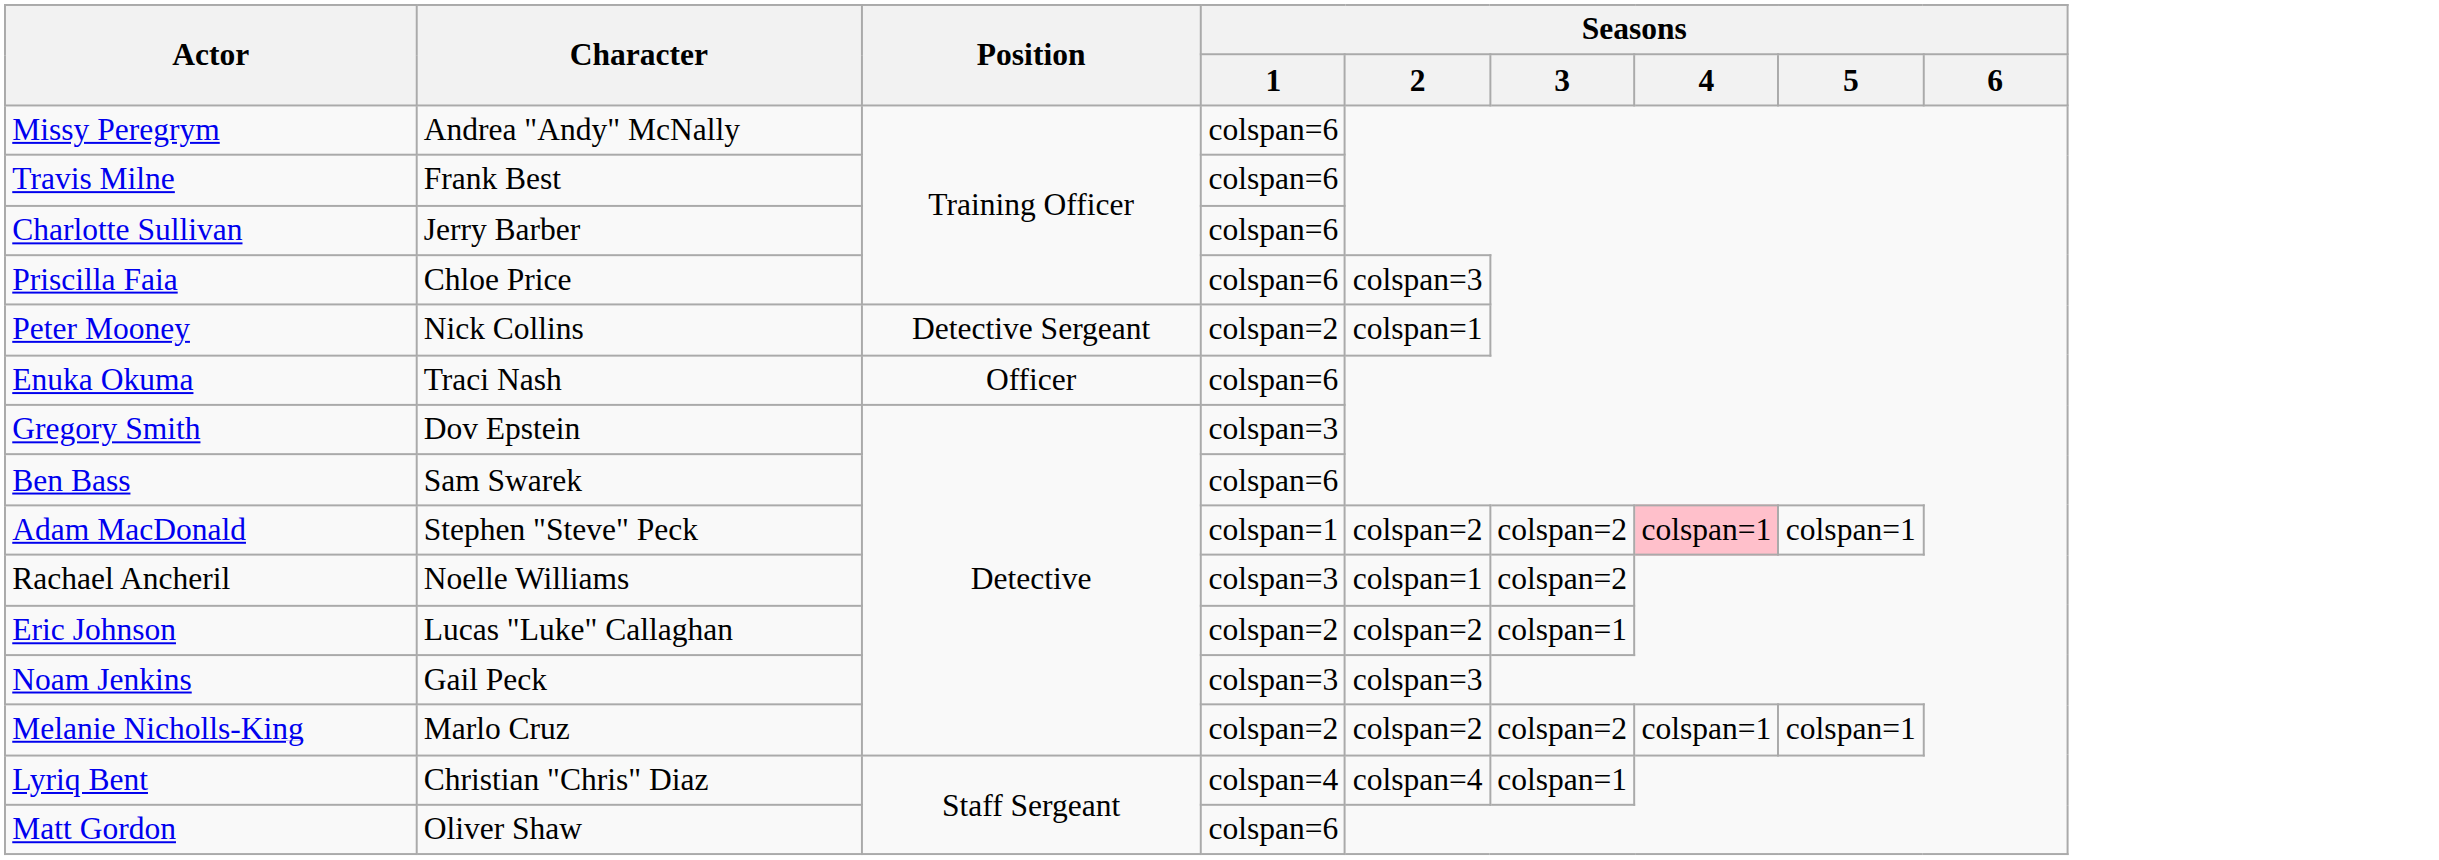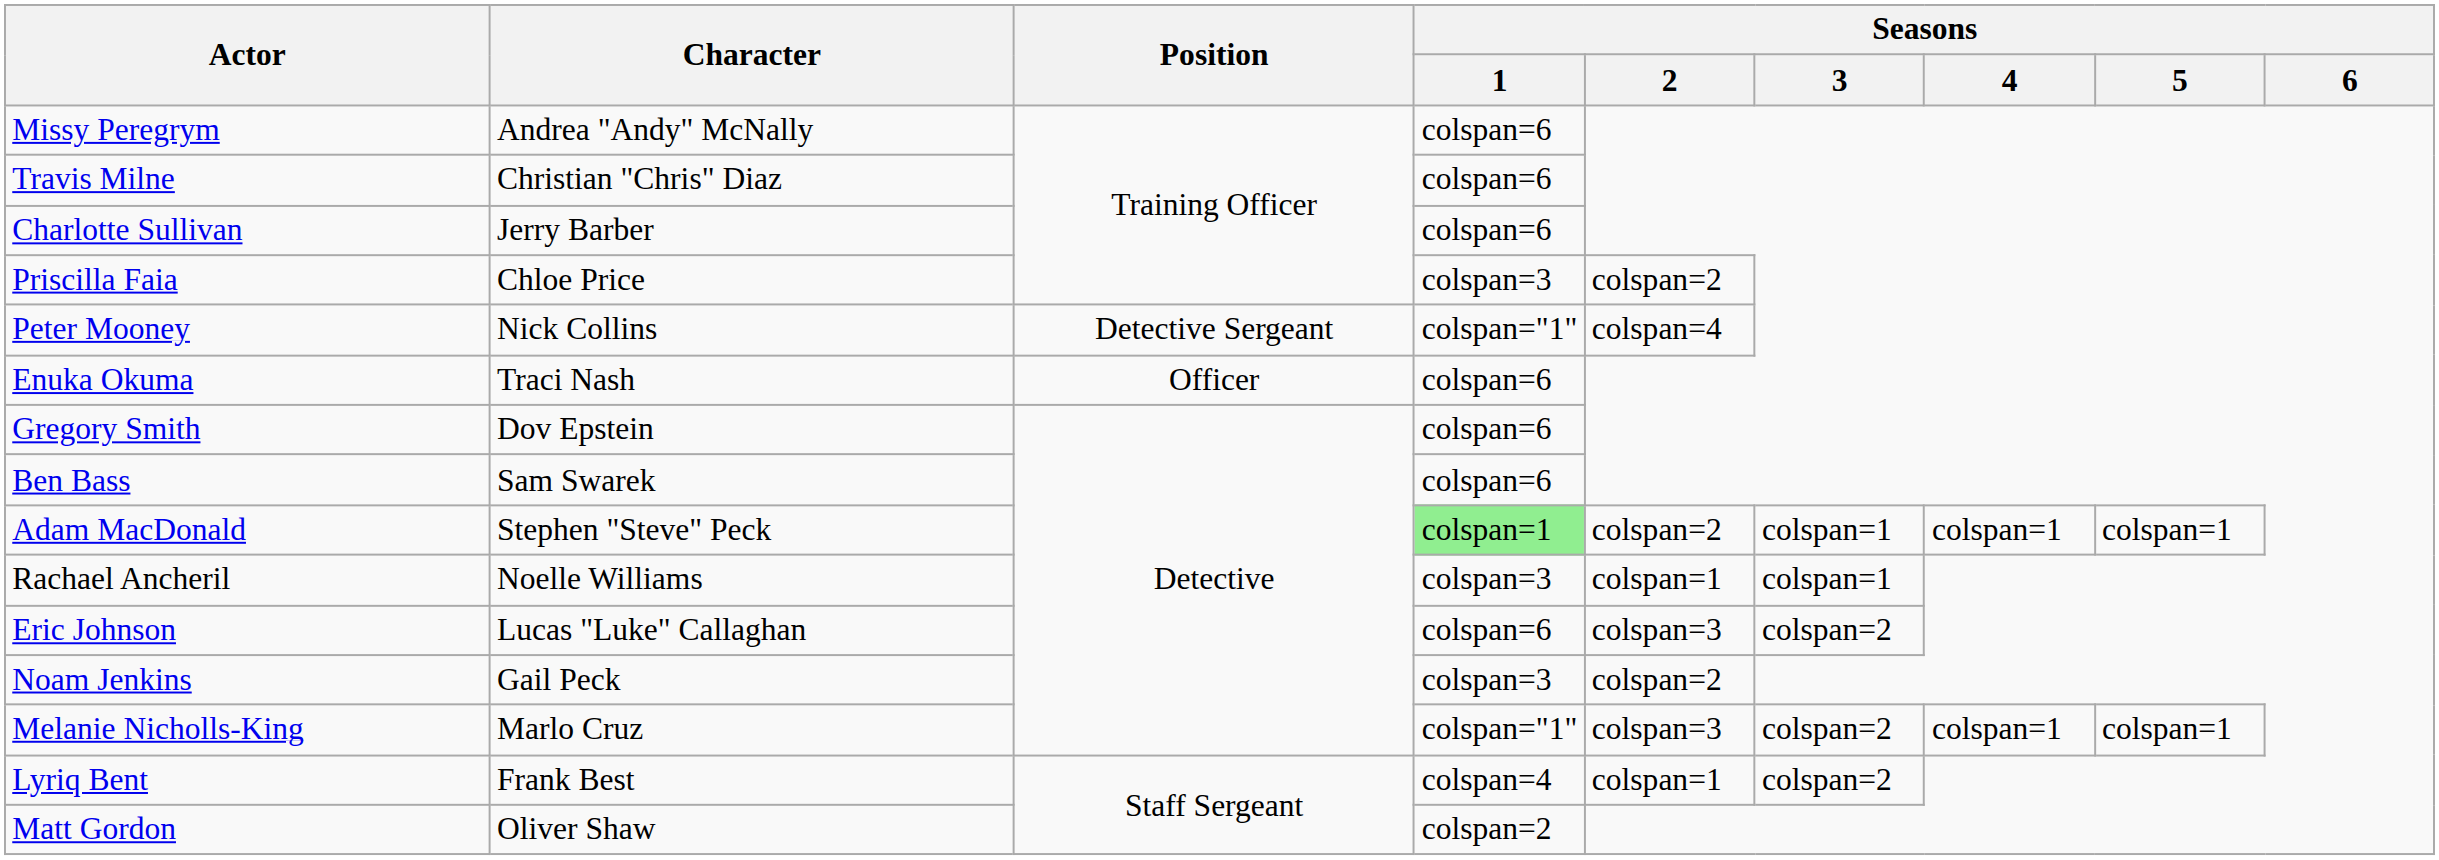(492, 179) Frank Best -> (639, 179) Christian "Chris" Diaz
(1273, 279) colspan=6 -> (1487, 279) colspan=3
(1418, 279) colspan=3 -> (1657, 279) colspan=2
(1273, 329) colspan=2 -> (1500, 329) colspan="1"
(1418, 329) colspan=1 -> (1657, 329) colspan=4
(1273, 429) colspan=3 -> (1487, 429) colspan=6
(1273, 529) no background -> (1487, 529) lightgreen background
(1562, 529) colspan=2 -> (1827, 529) colspan=1
(1706, 529) pink background -> (1997, 529) no background
(1562, 579) colspan=2 -> (1827, 579) colspan=1
(1273, 629) colspan=2 -> (1487, 629) colspan=6
(1418, 629) colspan=2 -> (1657, 629) colspan=3
(1562, 629) colspan=1 -> (1827, 629) colspan=2
(1418, 679) colspan=3 -> (1657, 679) colspan=2
(1273, 729) colspan=2 -> (1500, 729) colspan="1"
(1418, 729) colspan=2 -> (1657, 729) colspan=3
(566, 779) Christian "Chris" Diaz -> (566, 779) Frank Best
(1418, 779) colspan=4 -> (1657, 779) colspan=1
(1562, 779) colspan=1 -> (1827, 779) colspan=2
(1273, 829) colspan=6 -> (1487, 829) colspan=2
